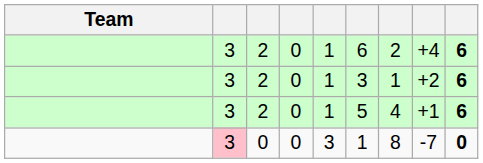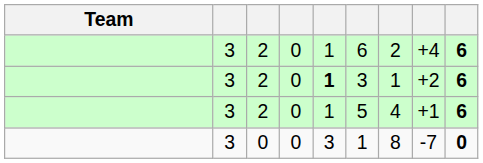(329, 81) normal -> (329, 81) bold
(230, 142) pink background -> (230, 142) no background
